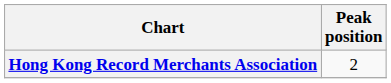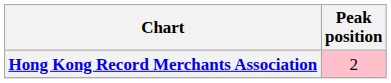(354, 63) no background -> (354, 63) pink background
